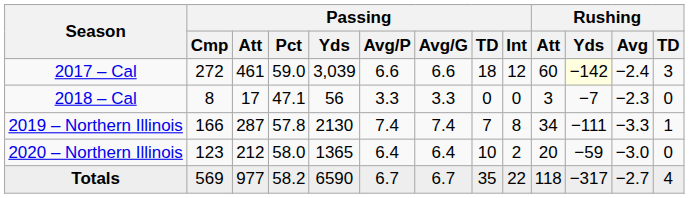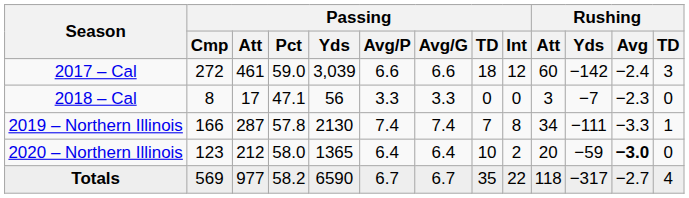(589, 71) lightyellow background -> (589, 71) no background
(632, 152) normal -> (632, 152) bold
